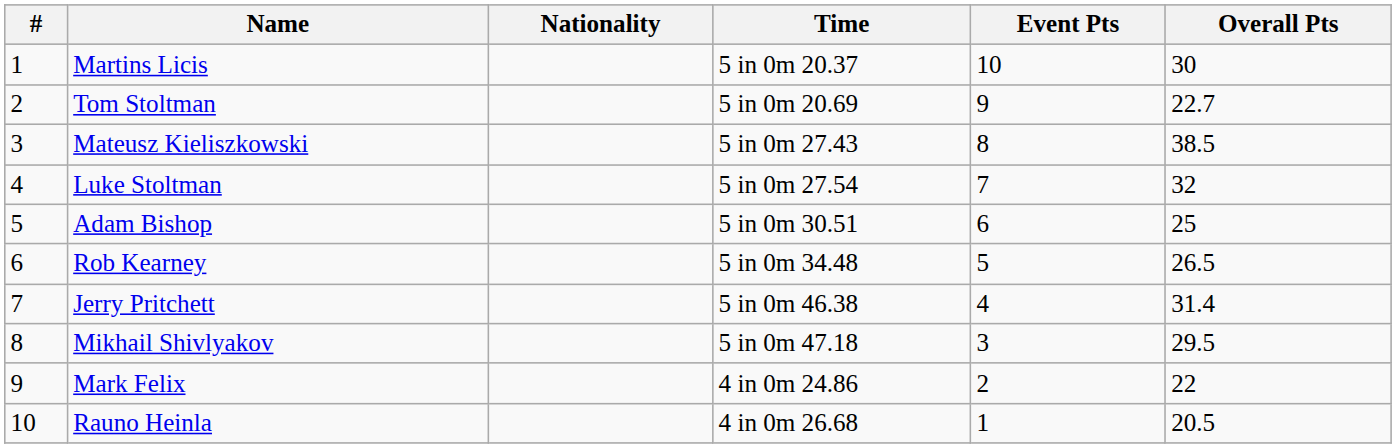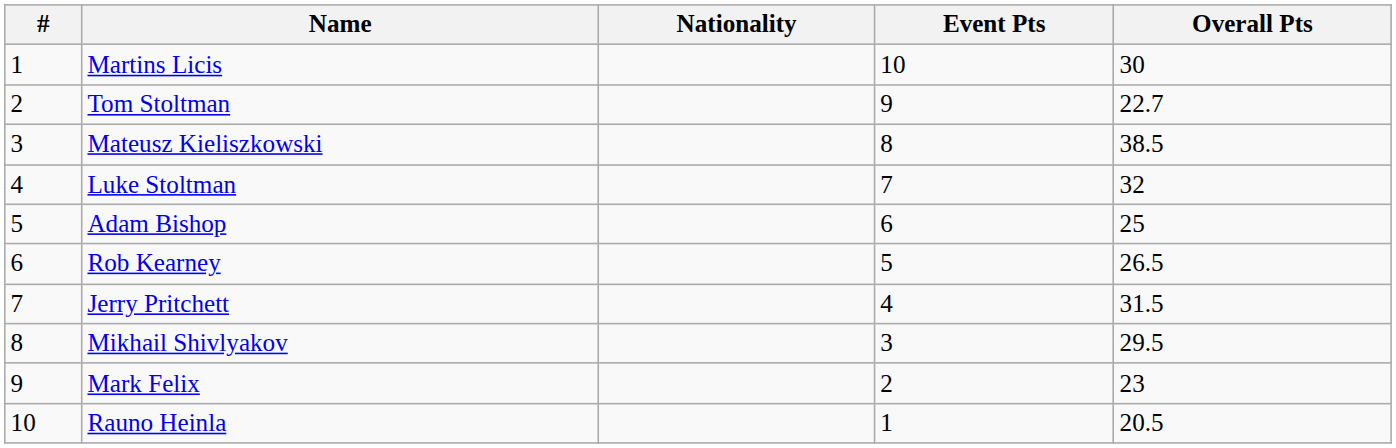- column: (842, 24)
(1193, 303) 31.4 -> (1142, 303) 31.5
(1184, 383) 22 -> (1132, 383) 23
